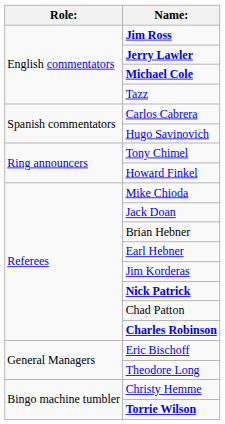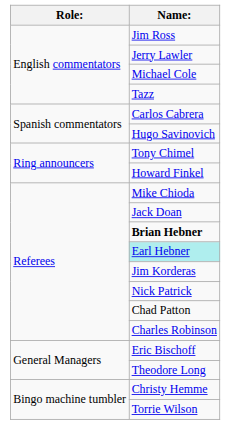(149, 35) bold -> (153, 35) normal
(159, 54) bold -> (162, 54) normal
(159, 74) bold -> (164, 74) normal
(158, 232) normal -> (167, 232) bold
(155, 251) no background -> (161, 251) paleturquoise background
(158, 291) bold -> (162, 291) normal
(171, 330) bold -> (174, 330) normal
(161, 409) bold -> (165, 409) normal
